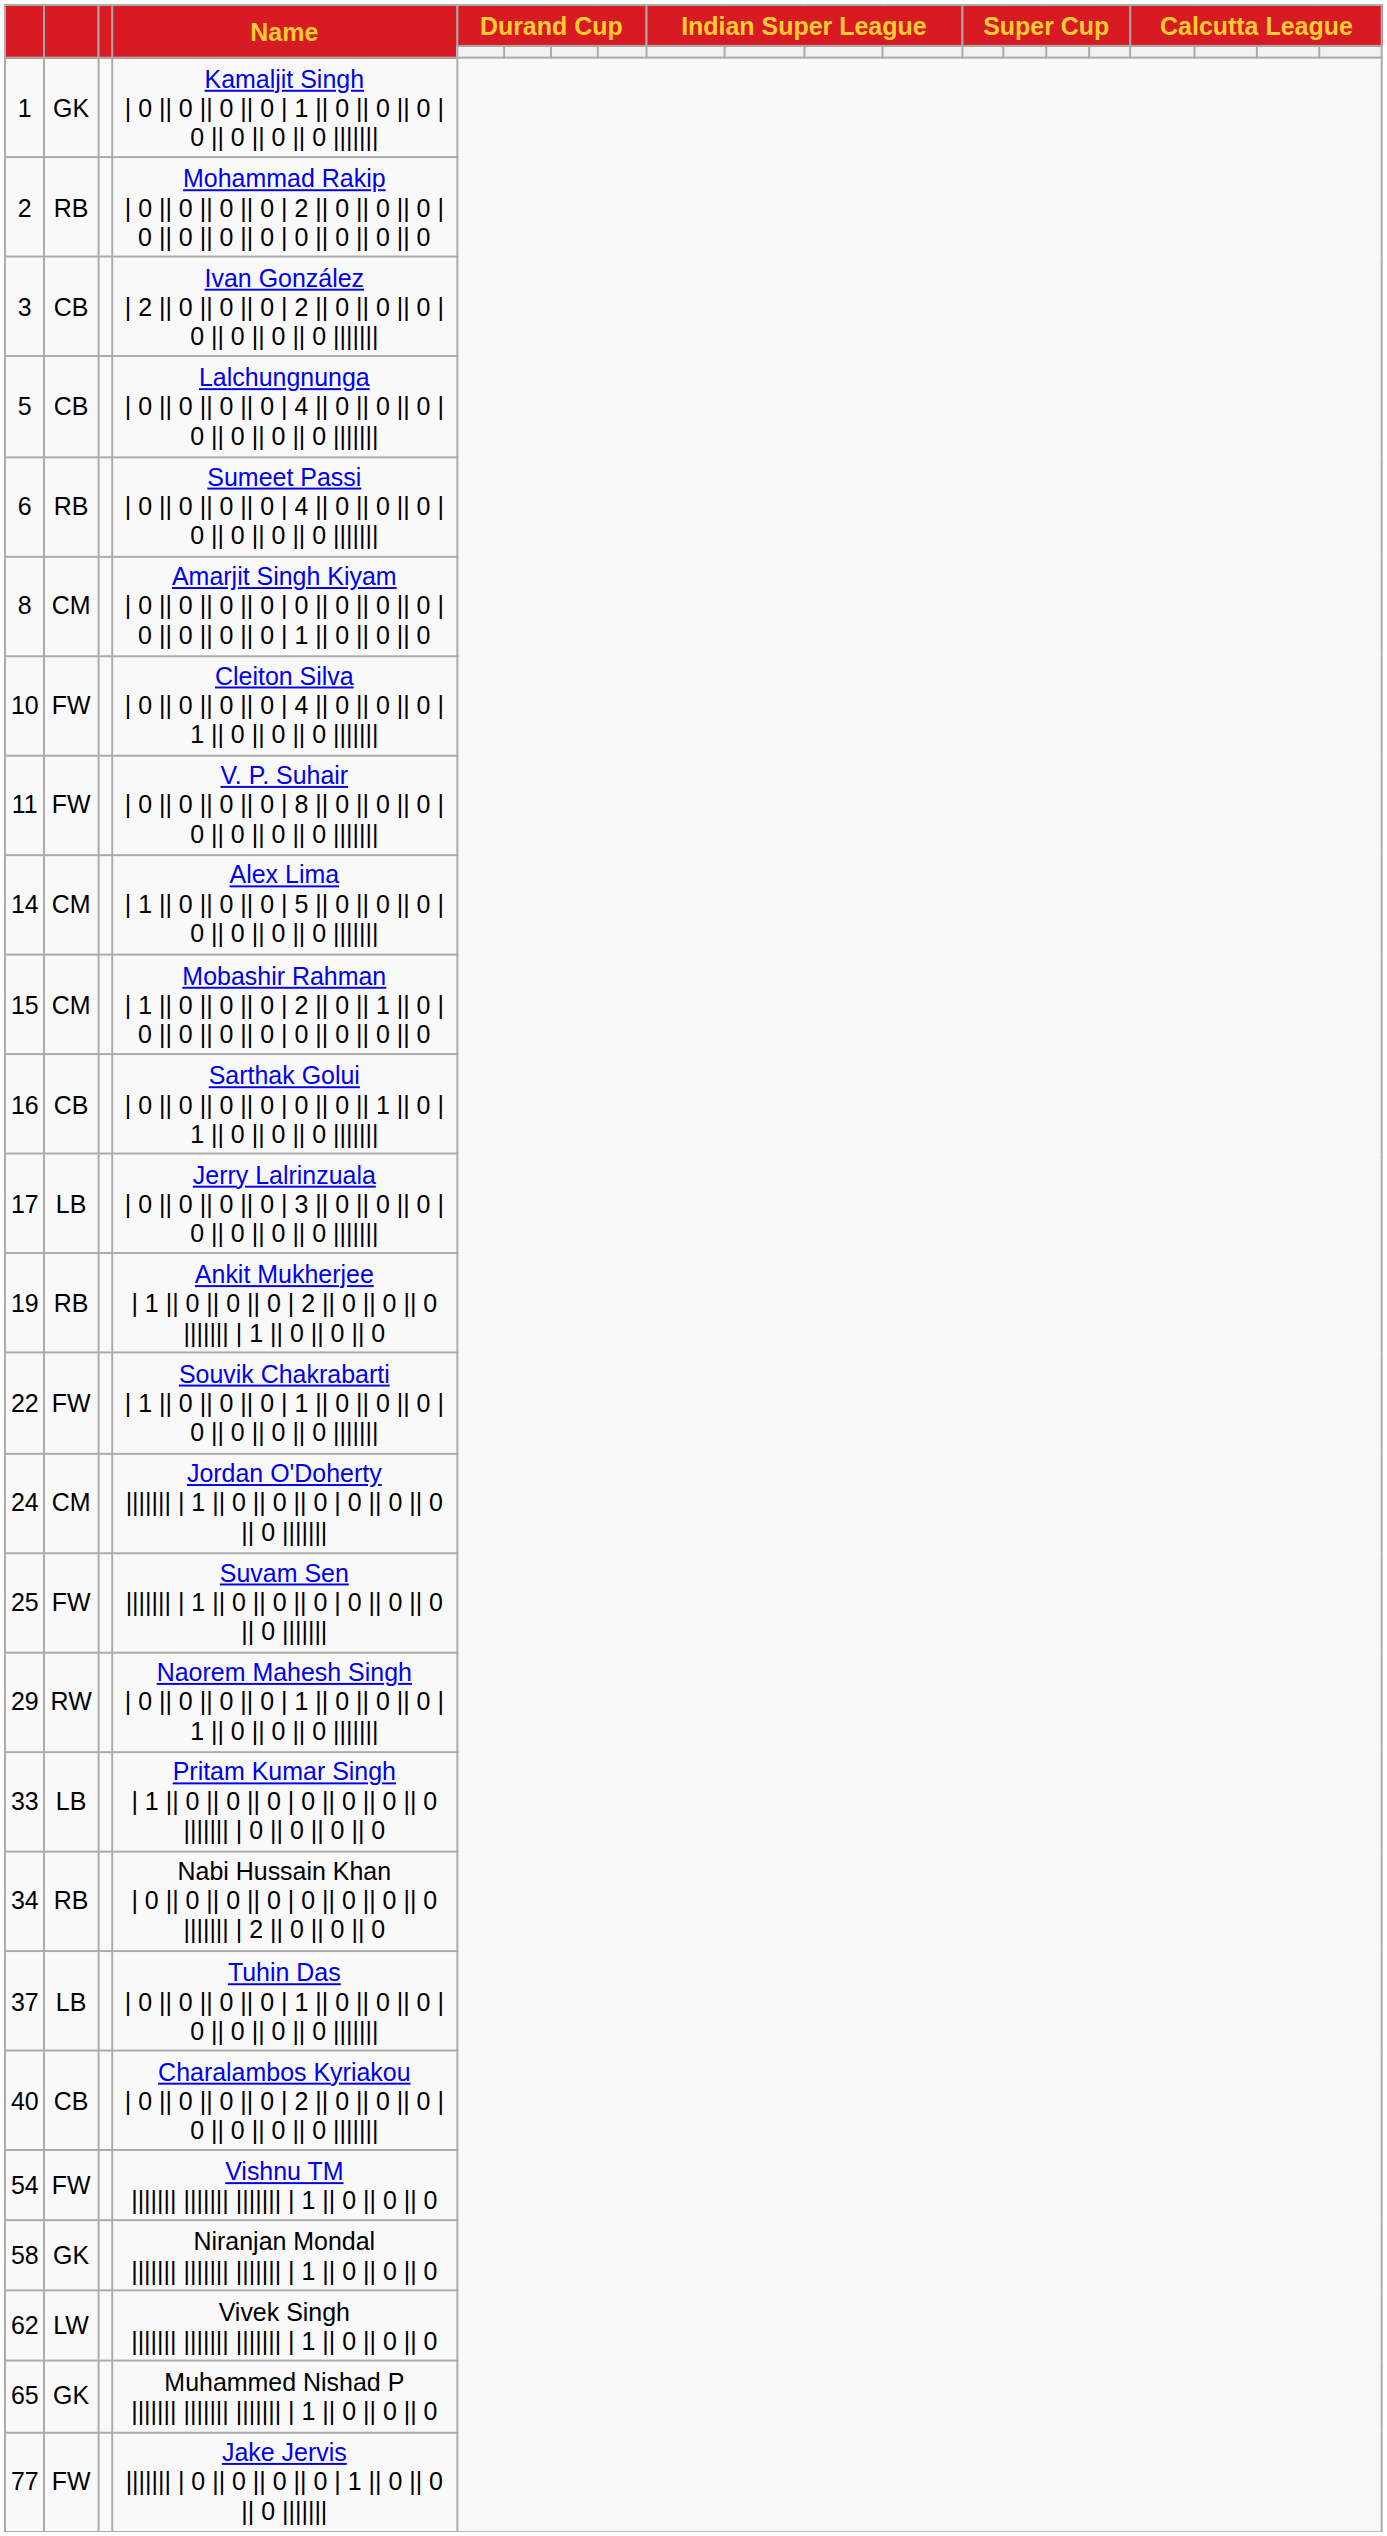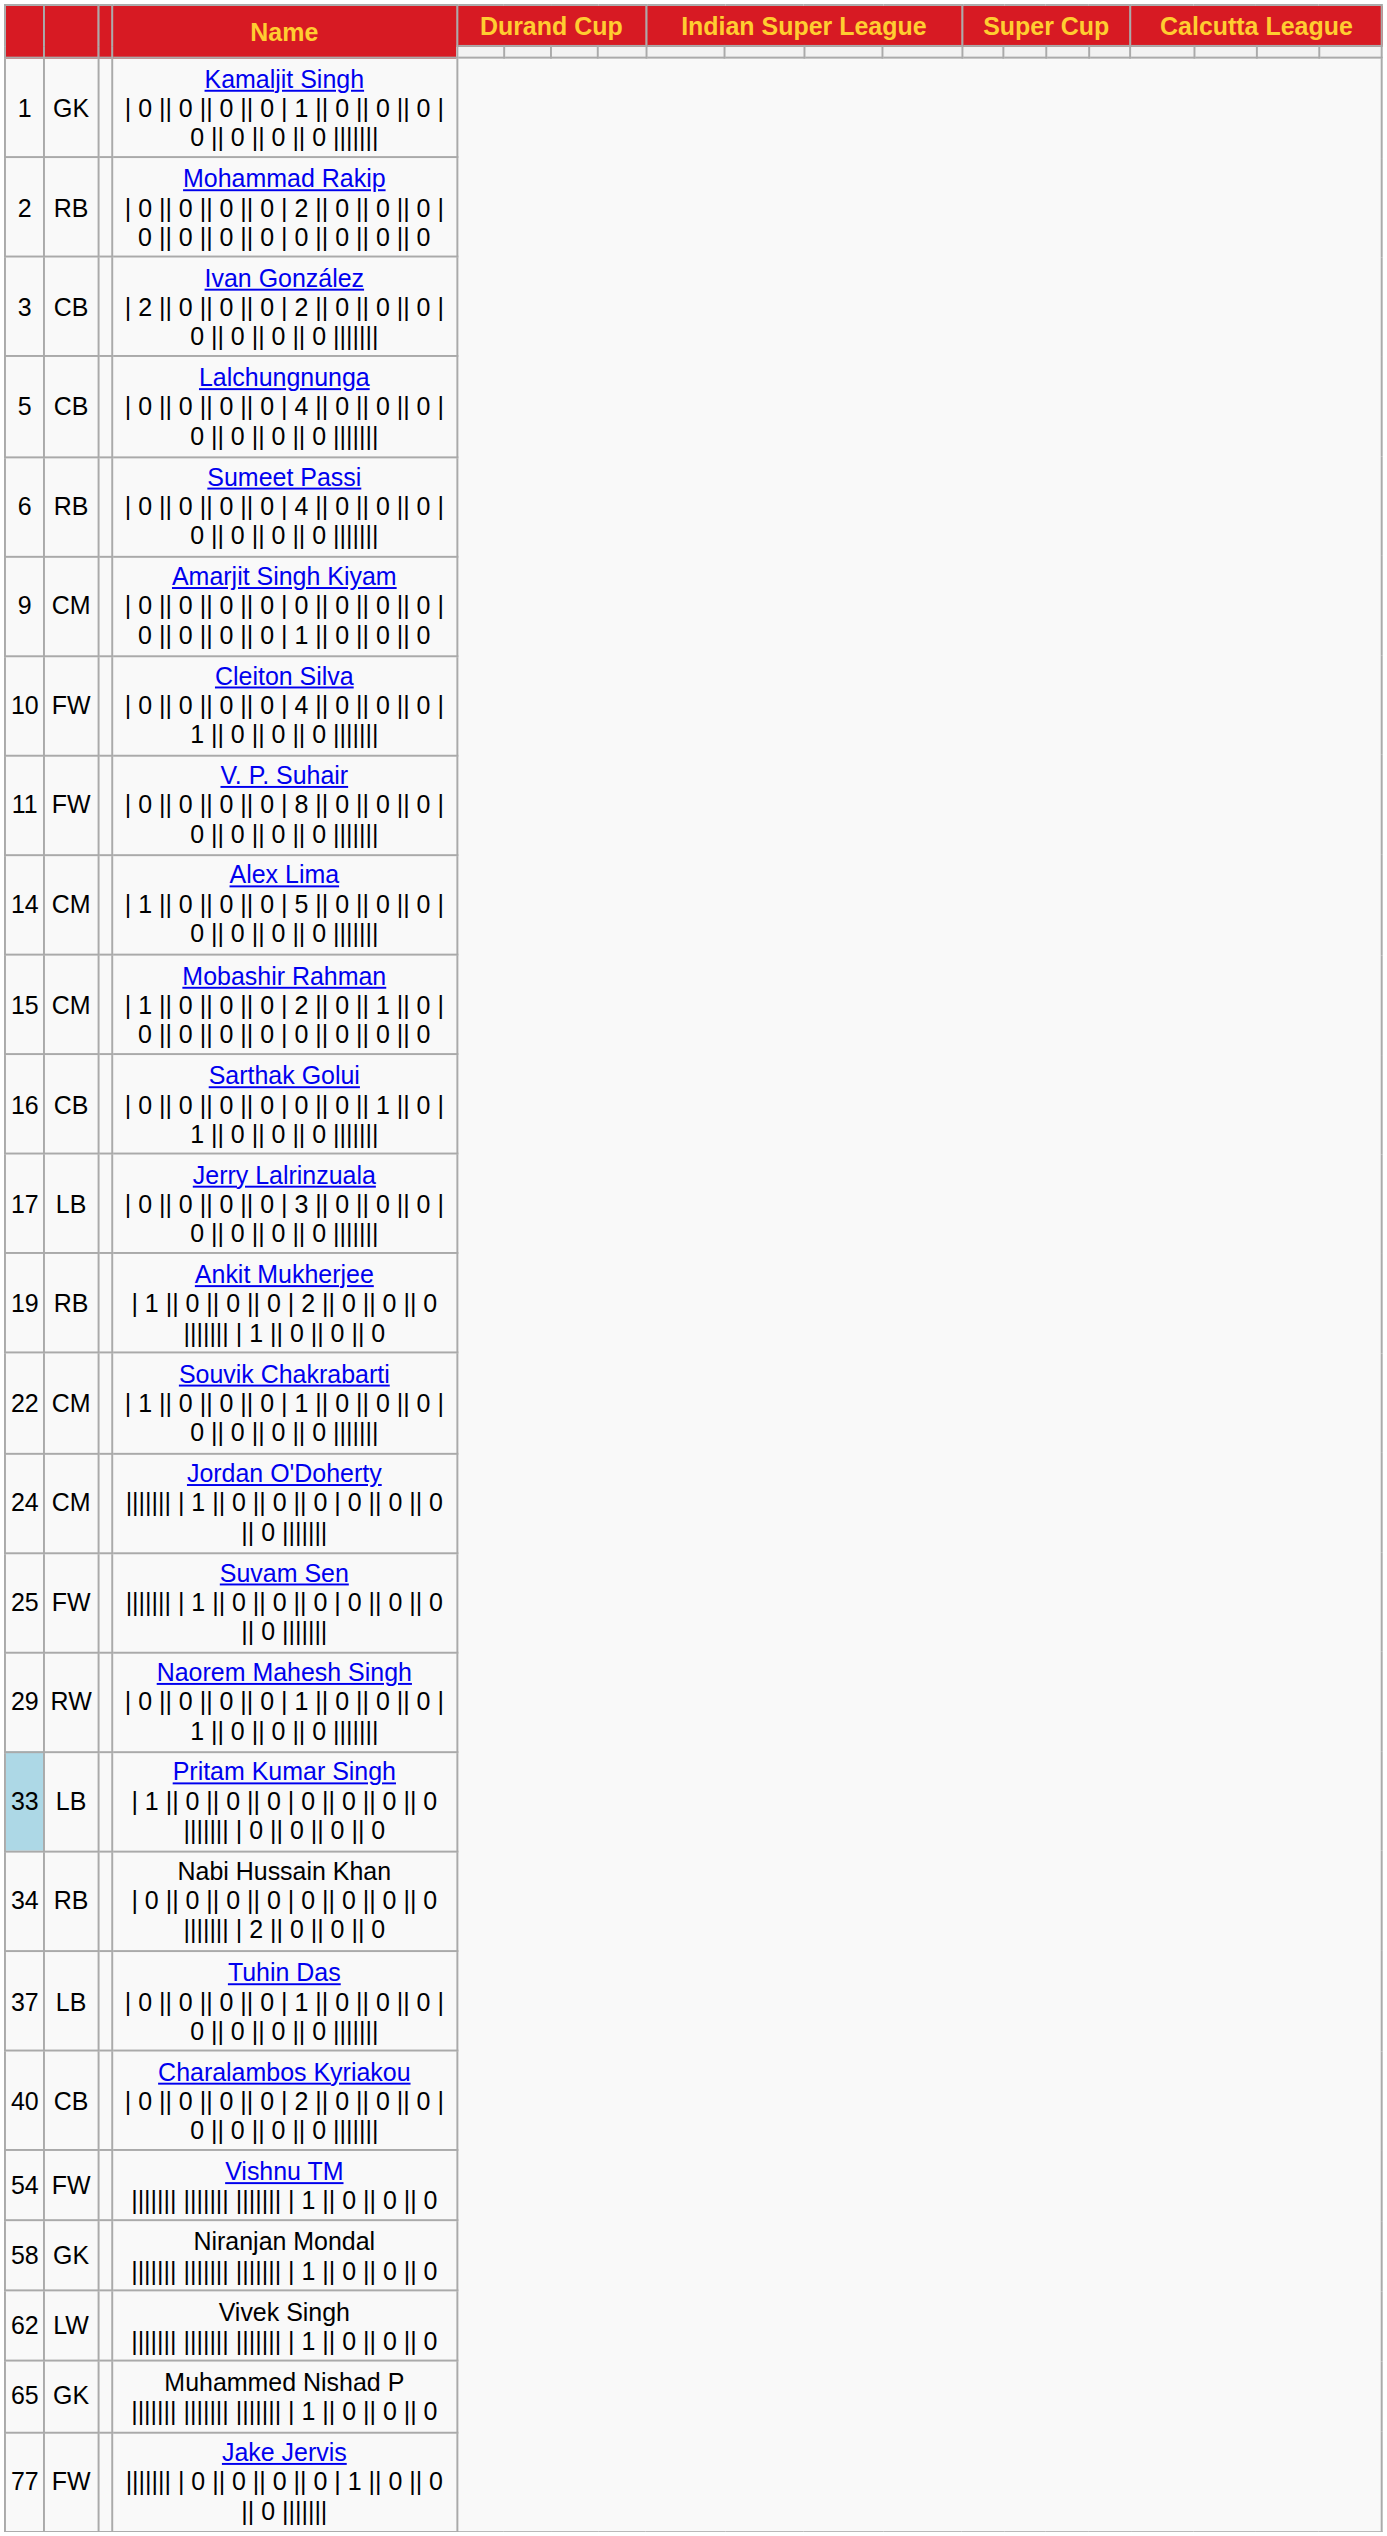(25, 606) 8 -> (25, 606) 9
(71, 1403) FW -> (71, 1403) CM
(25, 1801) no background -> (25, 1801) lightblue background
